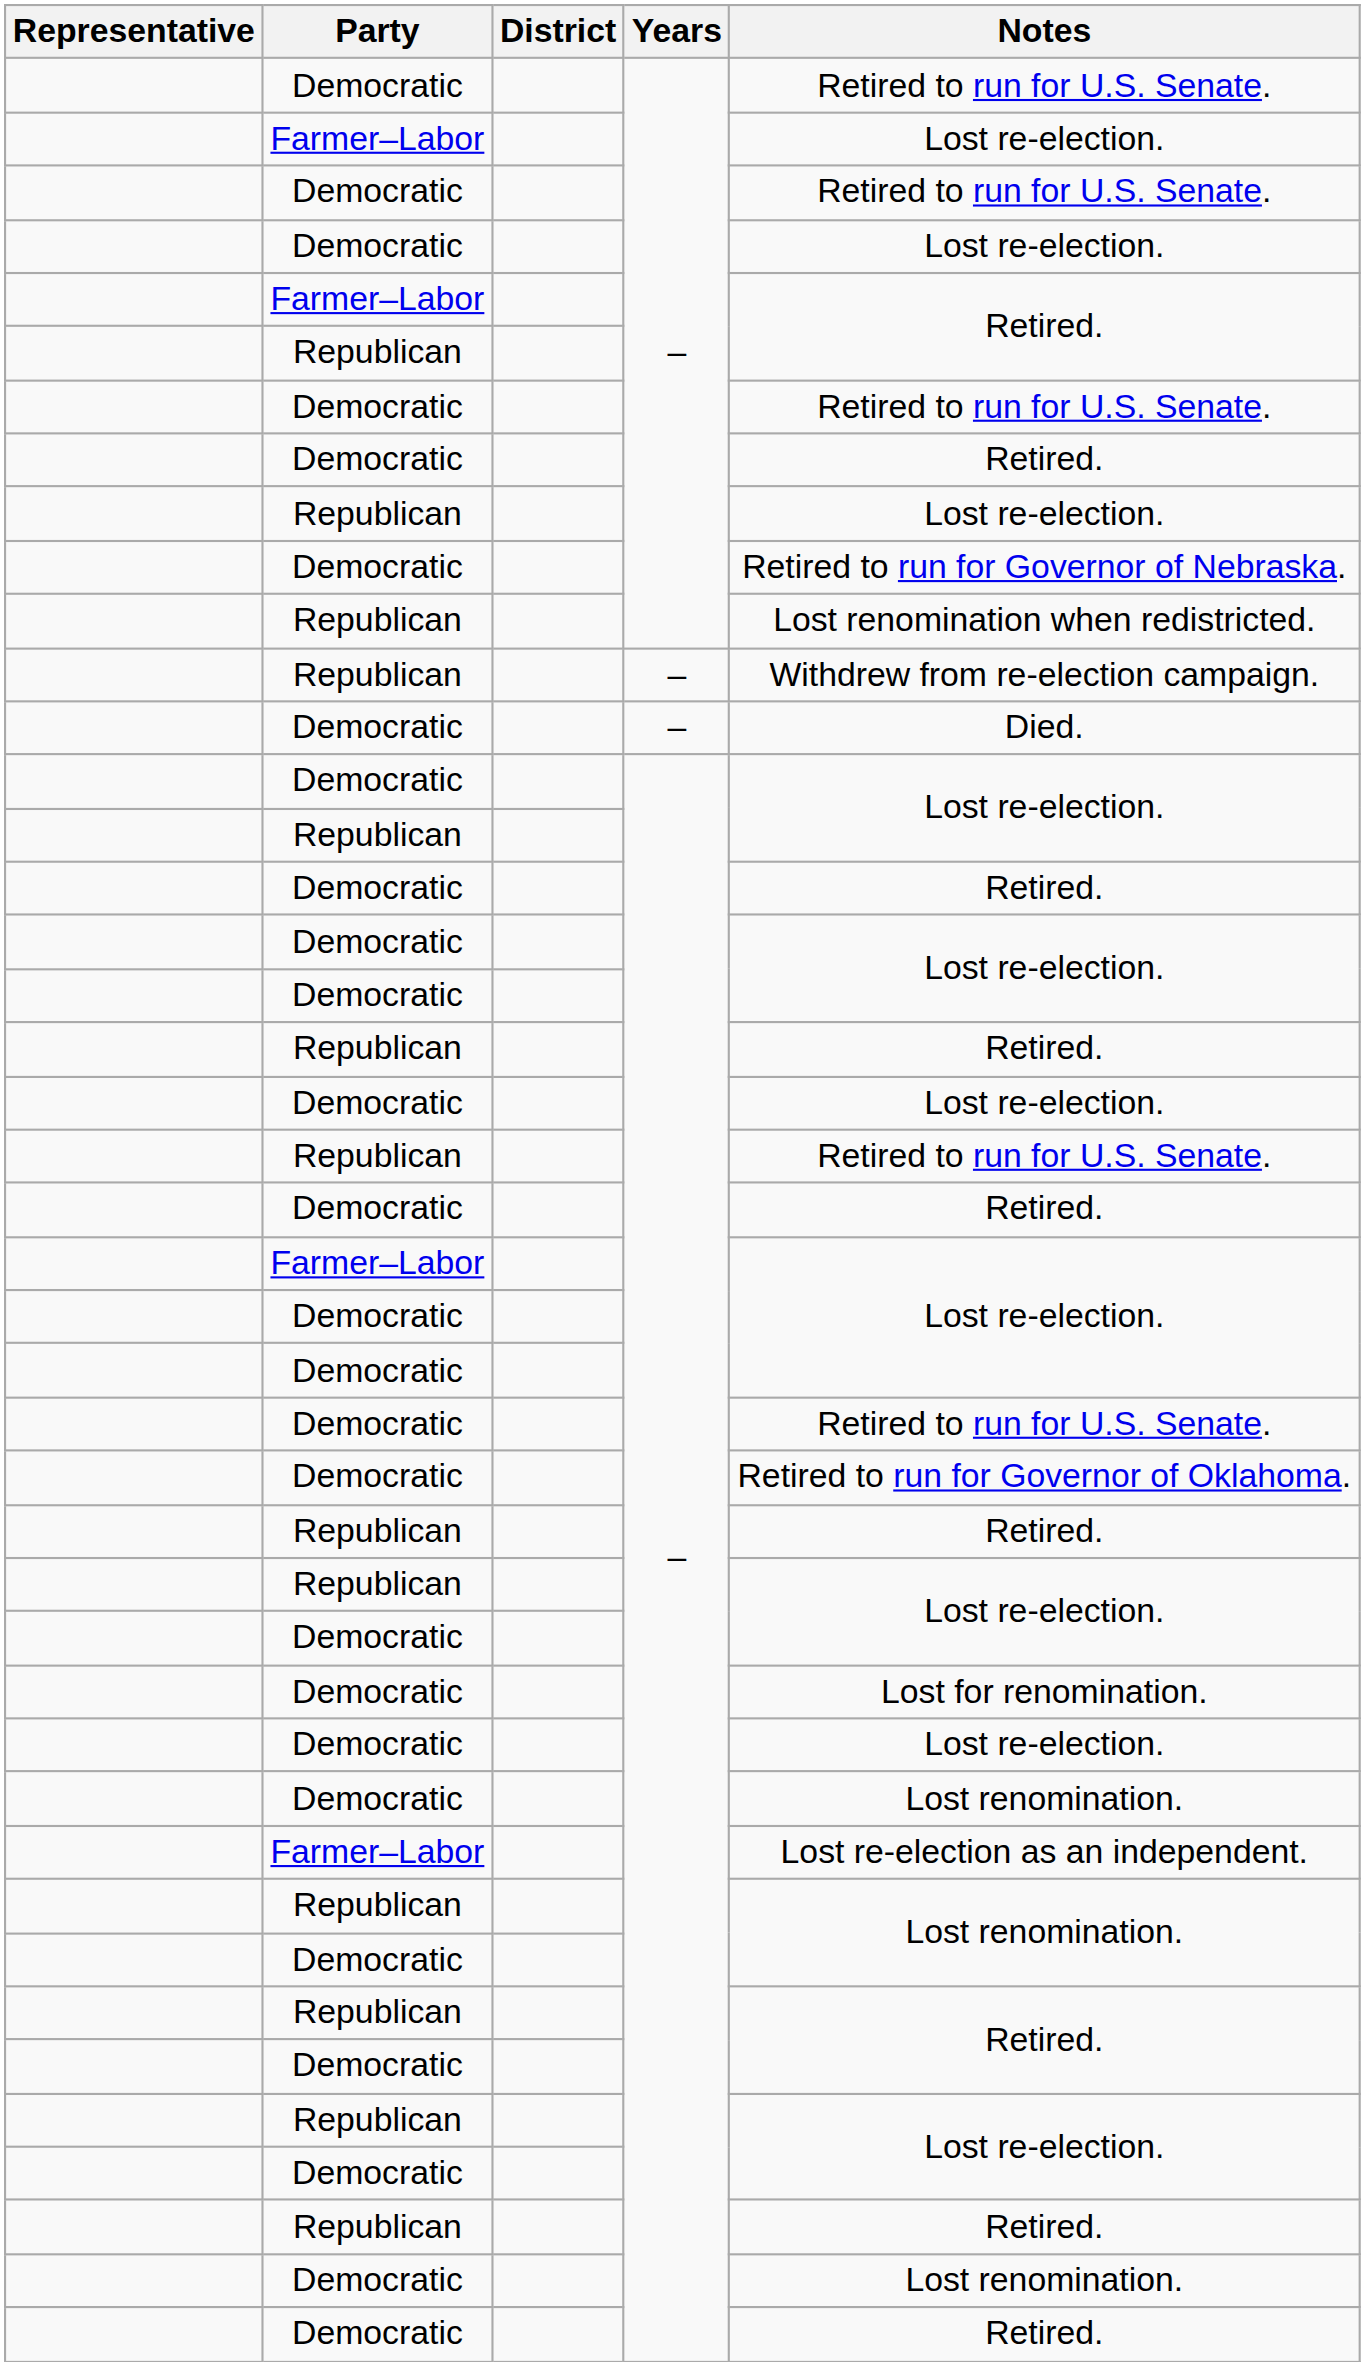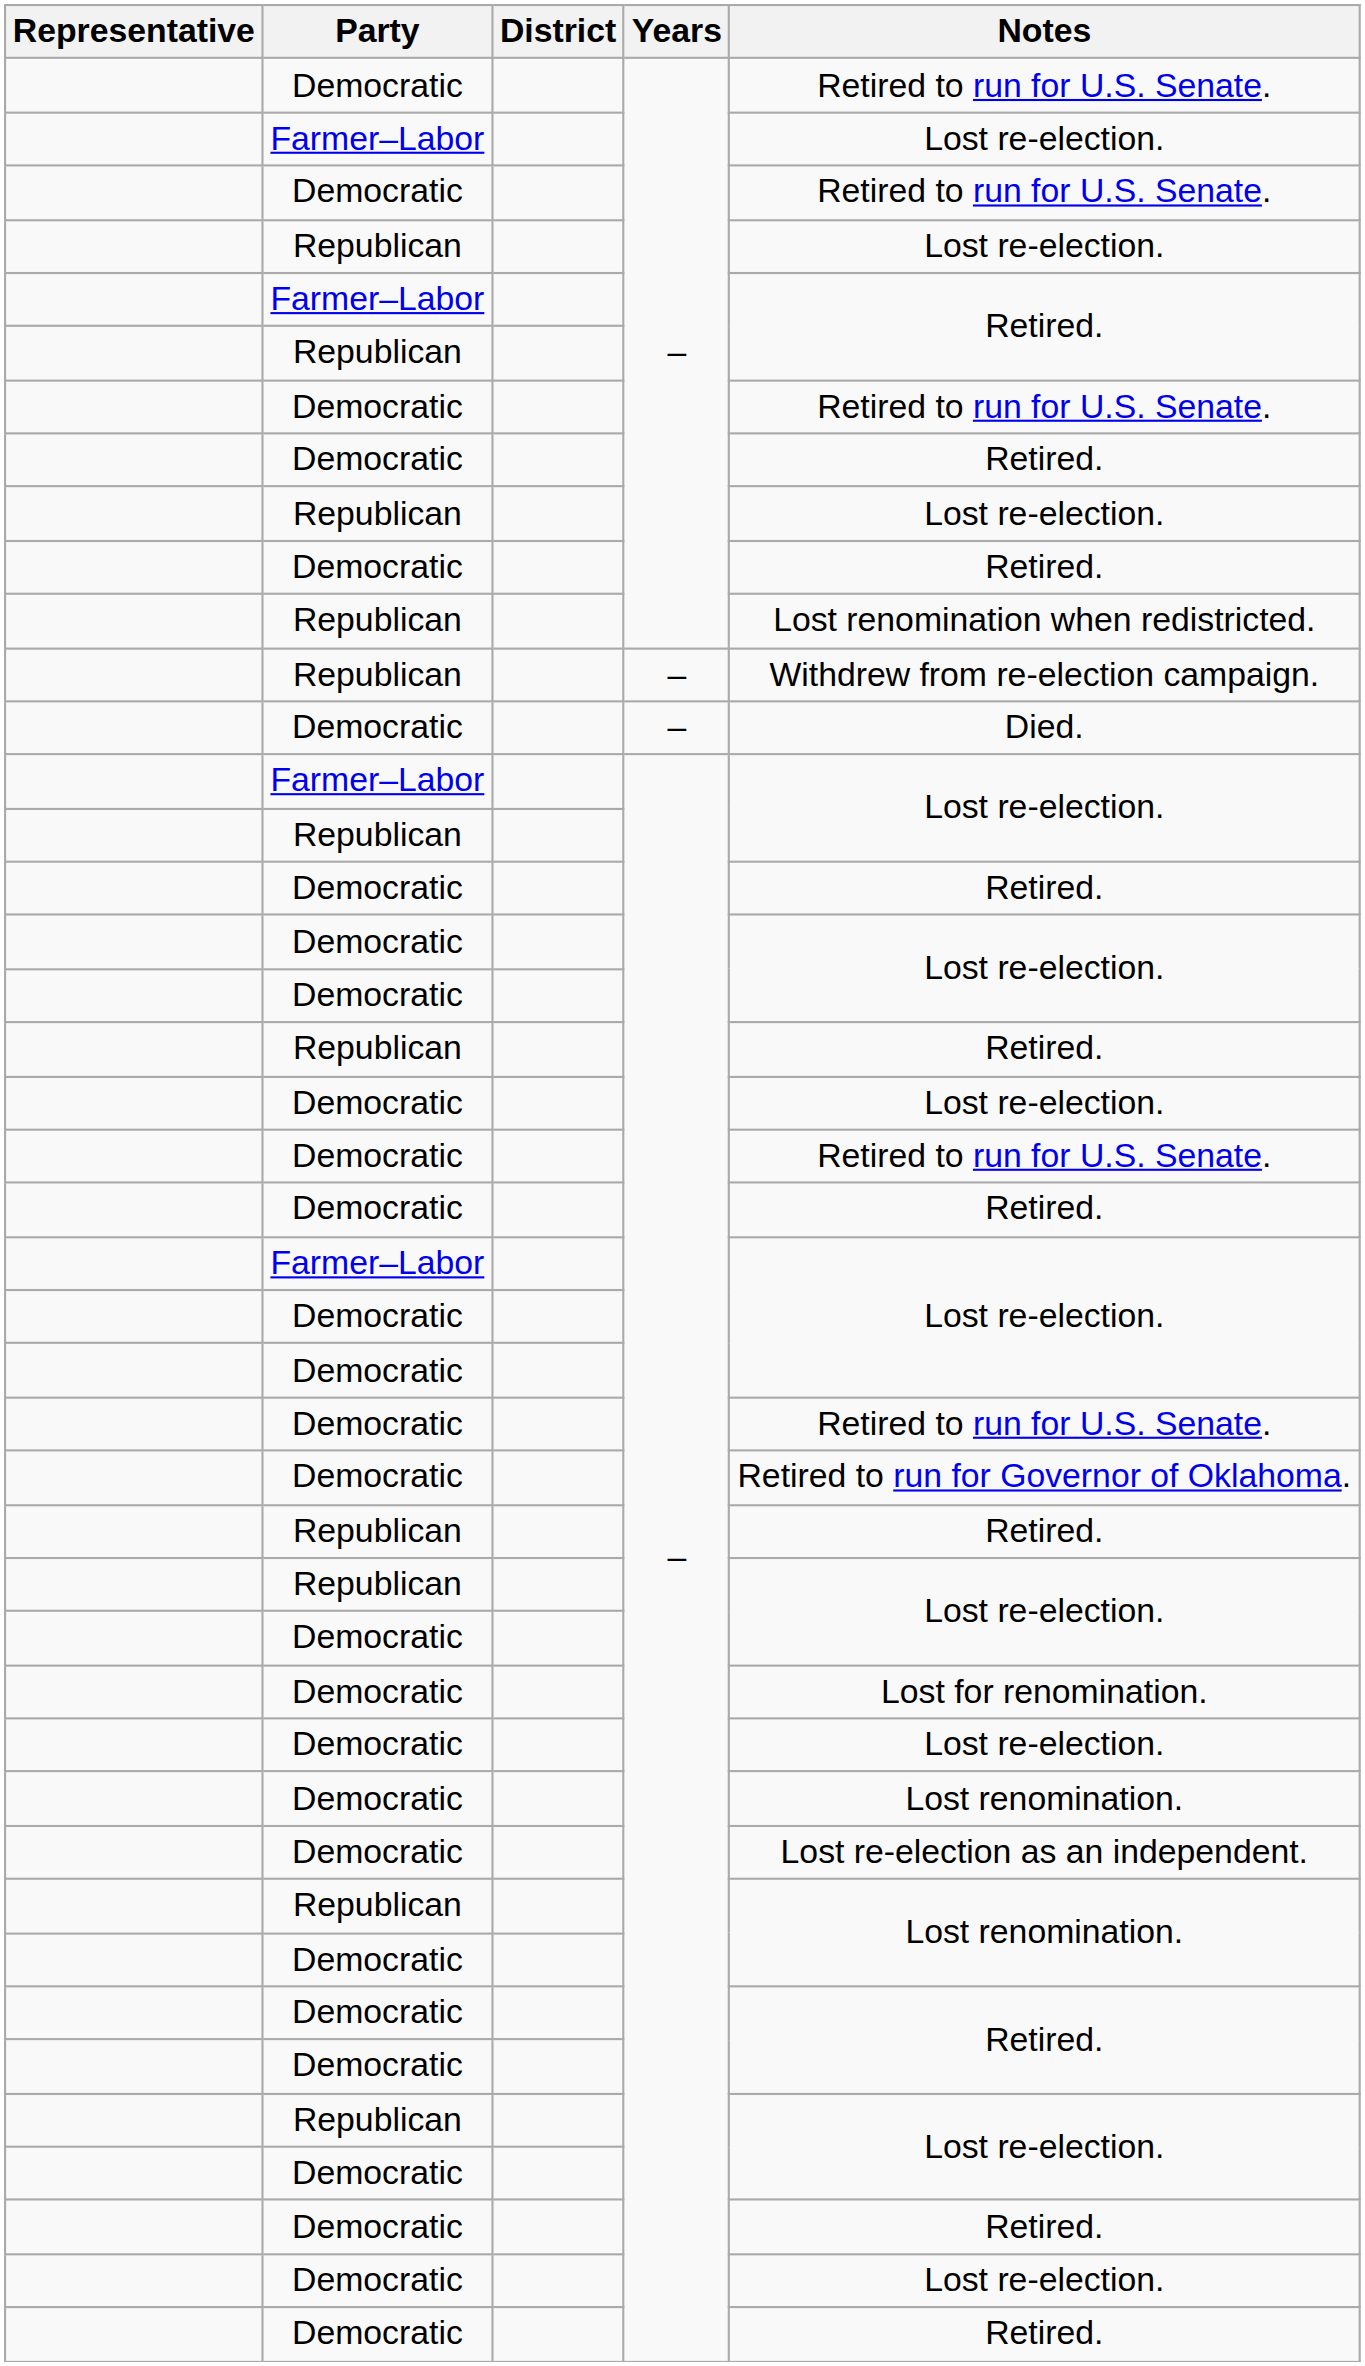(377, 245) Democratic -> (377, 245) Republican
(1044, 566) Retired to run for Governor of Nebraska. -> (1044, 566) Retired.
(377, 780) Democratic -> (377, 780) Farmer–Labor
(377, 1155) Republican -> (377, 1155) Democratic
(377, 1851) Farmer–Labor -> (377, 1851) Democratic
(377, 2012) Republican -> (377, 2012) Democratic
(377, 2226) Republican -> (377, 2226) Democratic
(1044, 2280) Lost renomination. -> (1044, 2280) Lost re-election.
